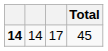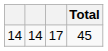(15, 35) bold -> (15, 35) normal
